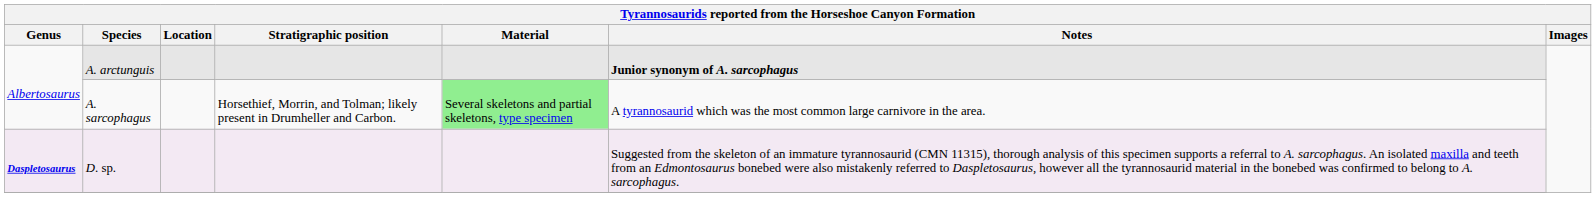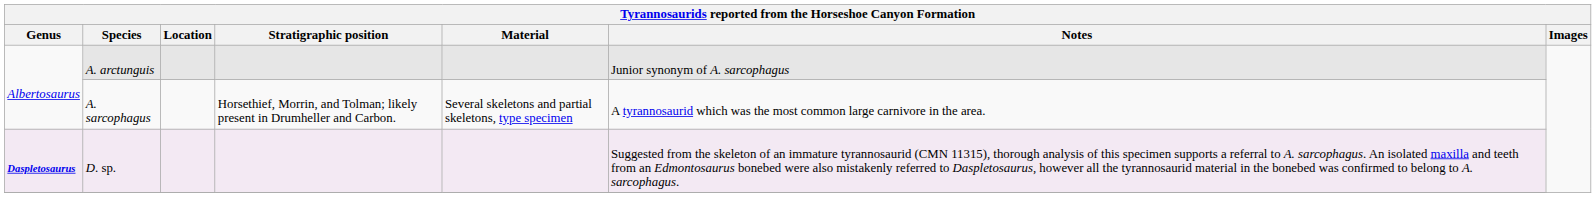(705, 69) bold -> (700, 69) normal
(518, 111) lightgreen background -> (518, 111) no background
